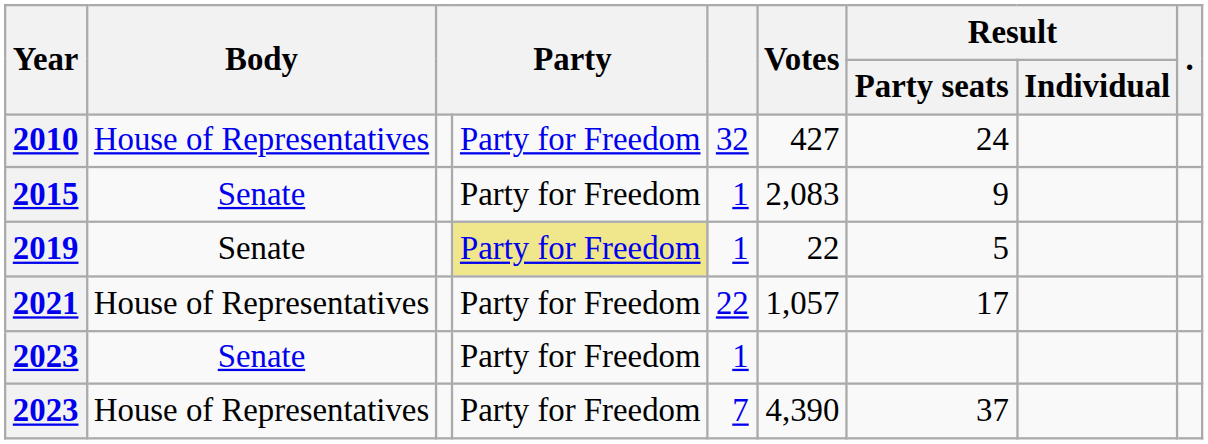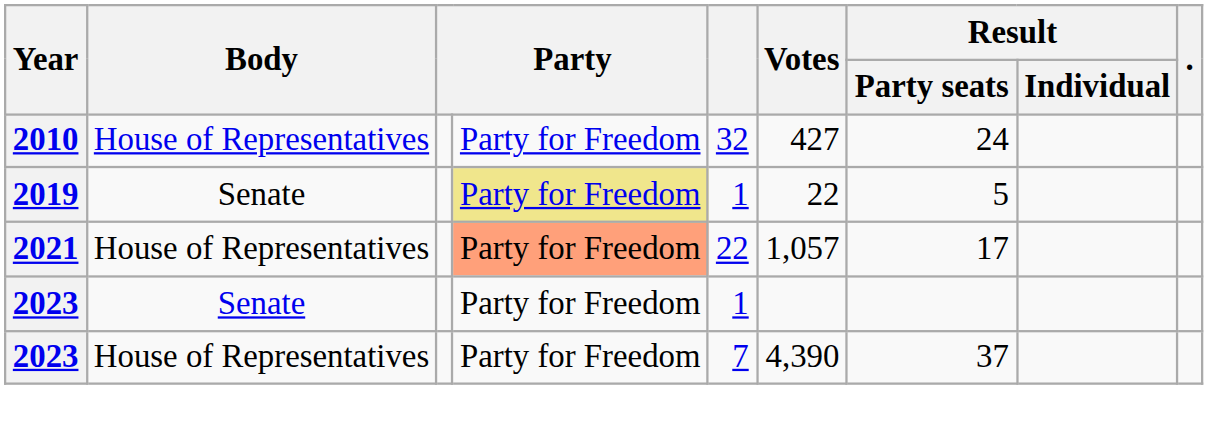- row: (46, 194)
(580, 302) no background -> (580, 248) lightsalmon background
